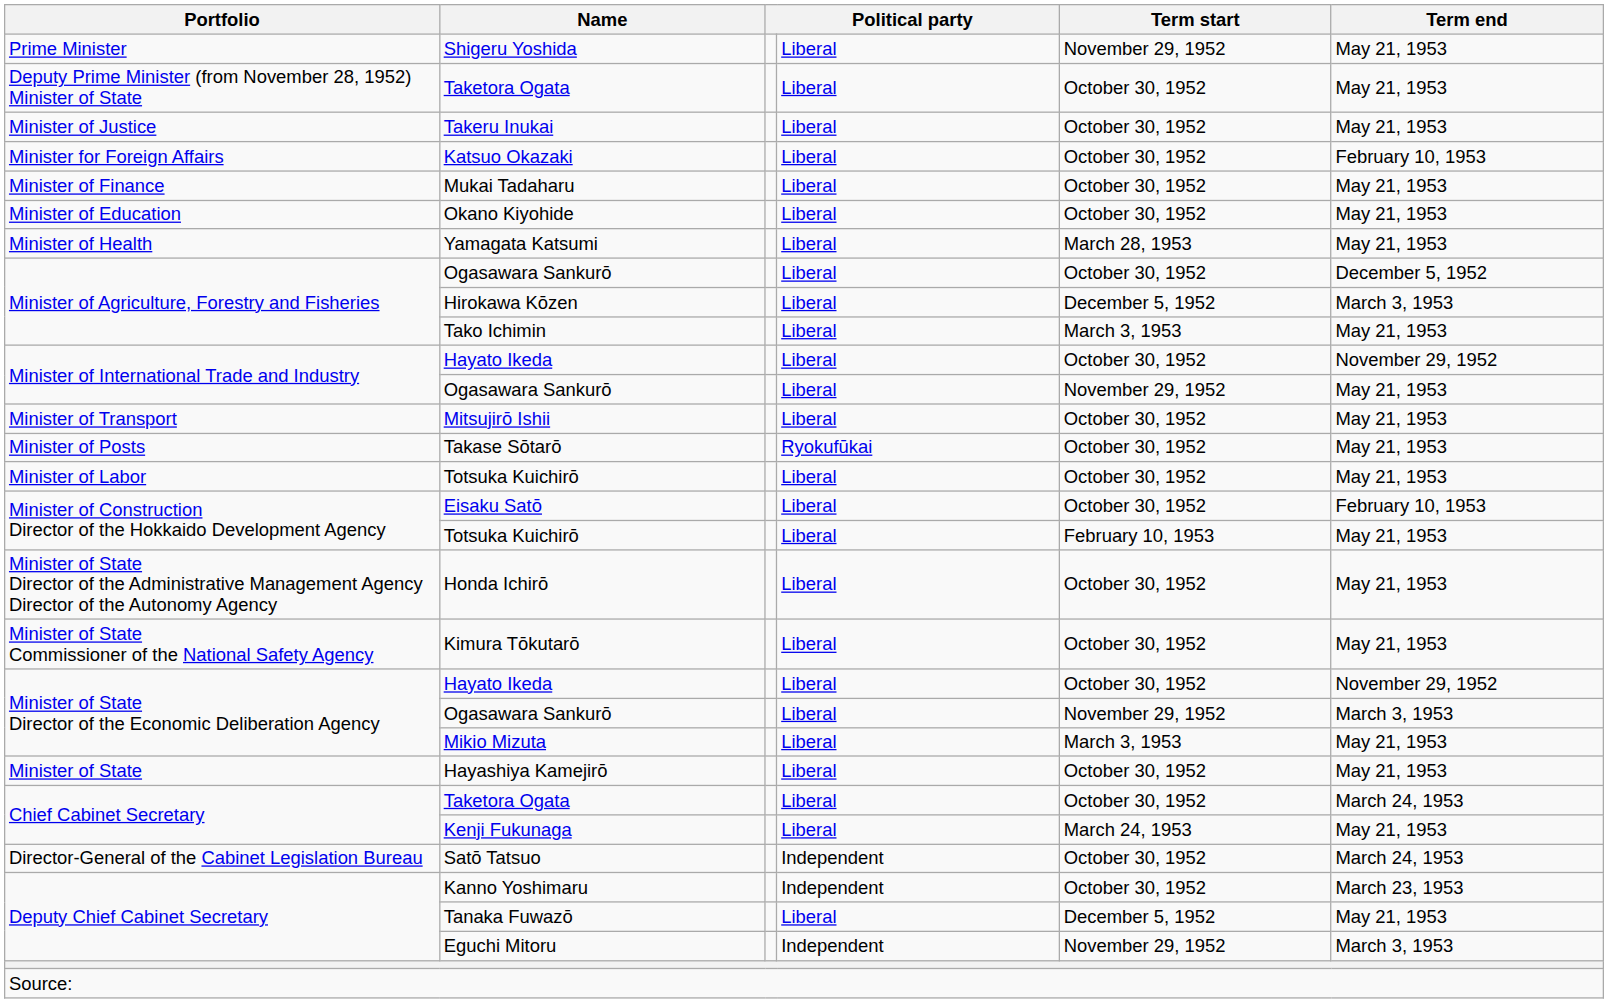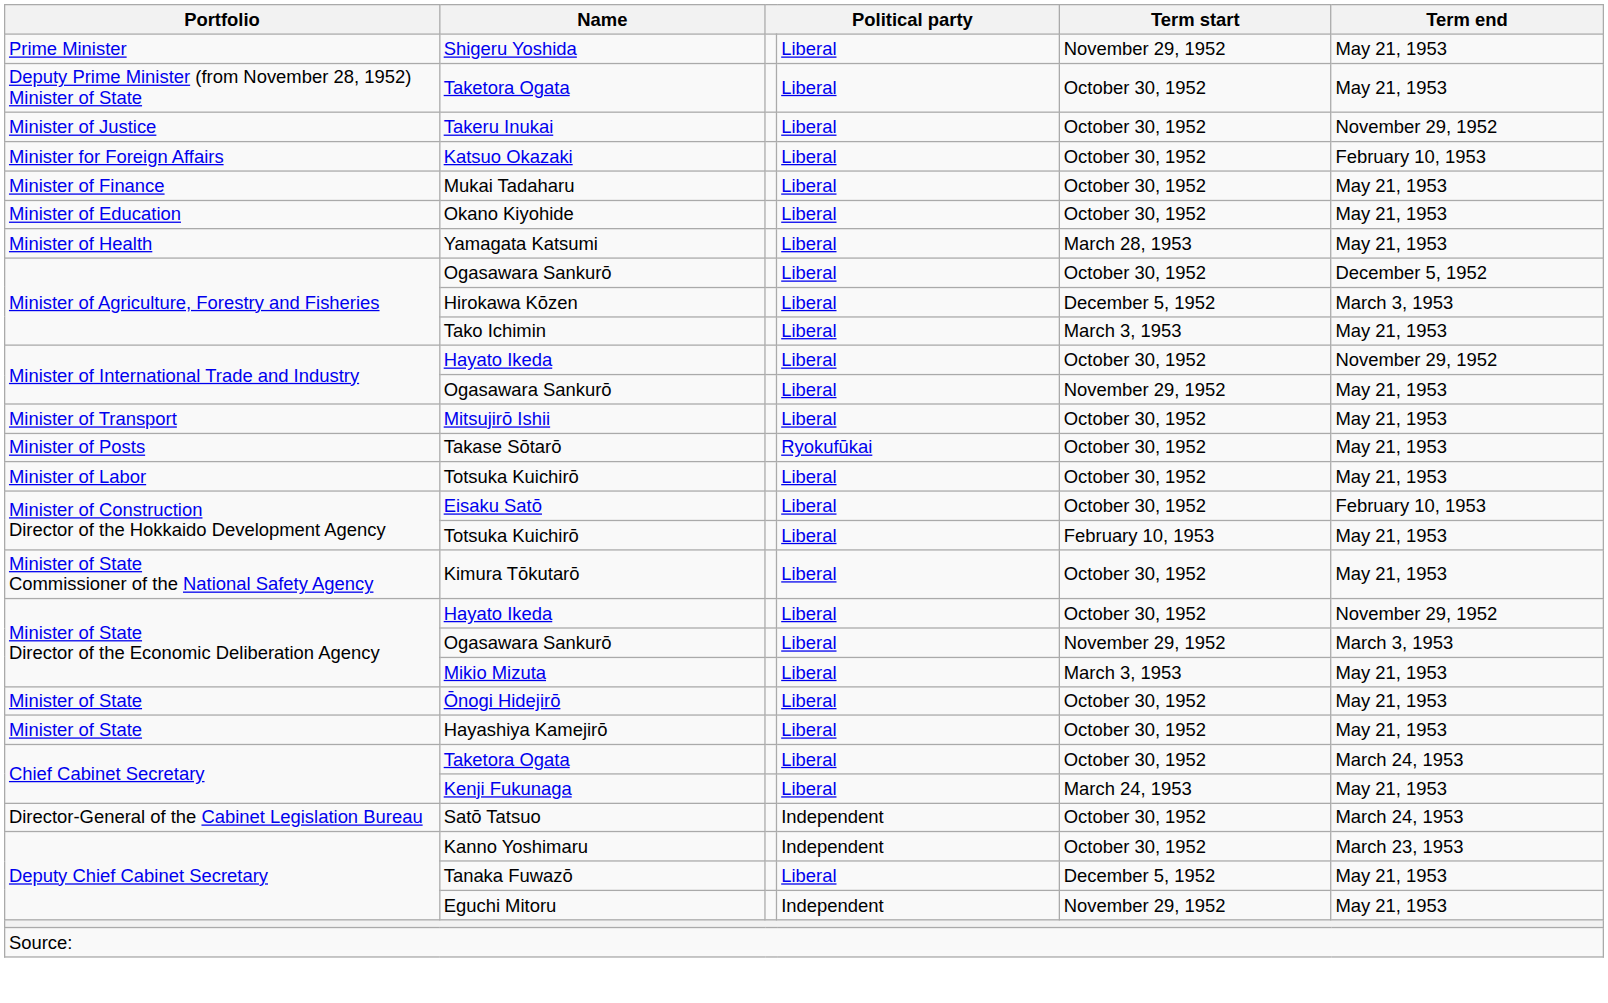(1391, 127) May 21, 1953 -> (1416, 127) November 29, 1952
- row: (216, 585)
+ row: (76, 701)
(1394, 946) March 3, 1953 -> (1391, 905) May 21, 1953
